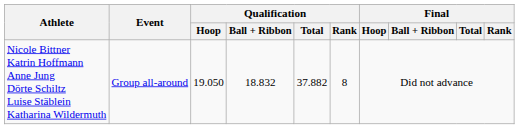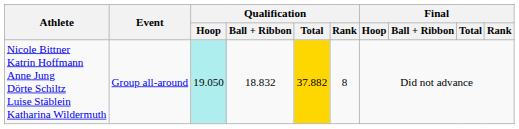(209, 82) no background -> (209, 82) paleturquoise background
(312, 82) no background -> (312, 82) gold background
